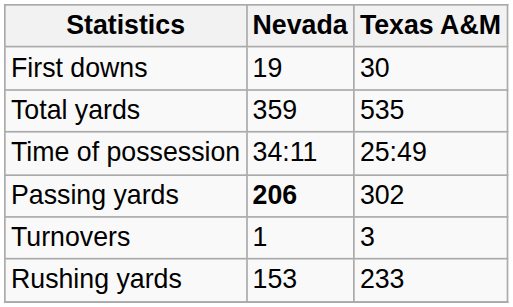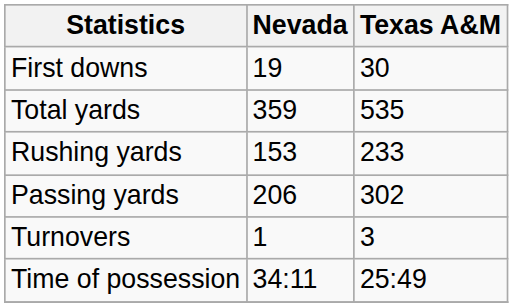rows swapped: (96, 279) <-> (126, 152)
(275, 195) bold -> (275, 195) normal
